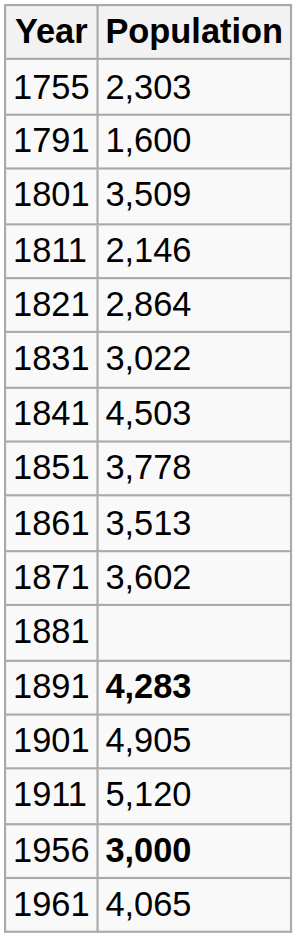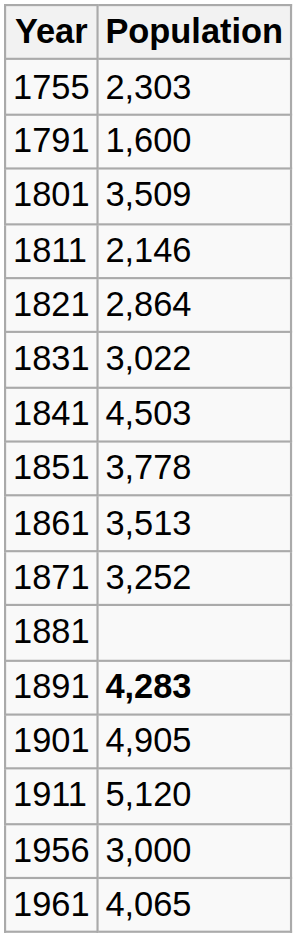(148, 577) 3,602 -> (148, 577) 3,252
(148, 850) bold -> (148, 850) normal
